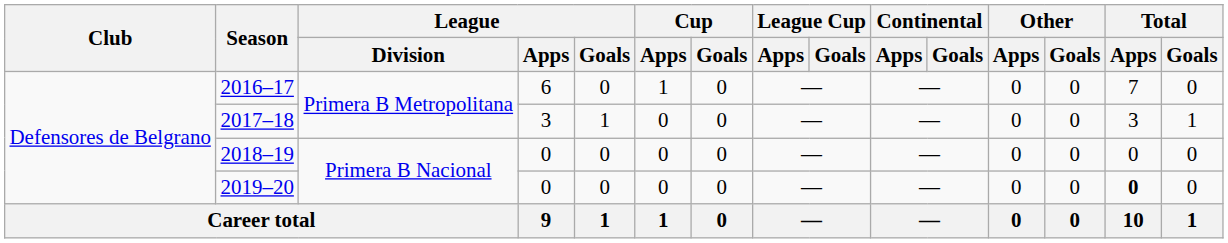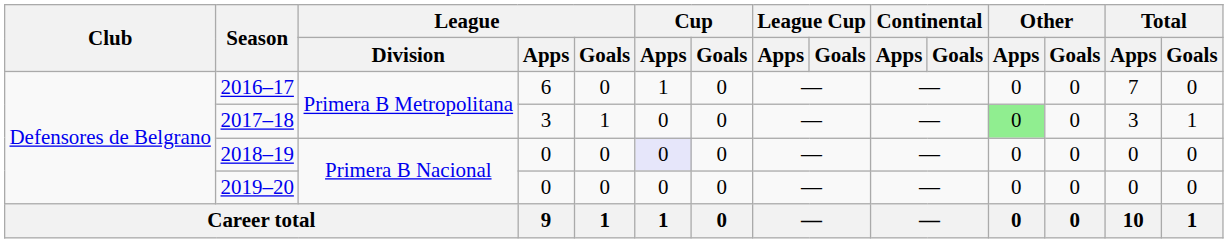(1016, 120) no background -> (1016, 120) lightgreen background
(663, 154) no background -> (663, 154) lavender background
(1133, 187) bold -> (1133, 187) normal
